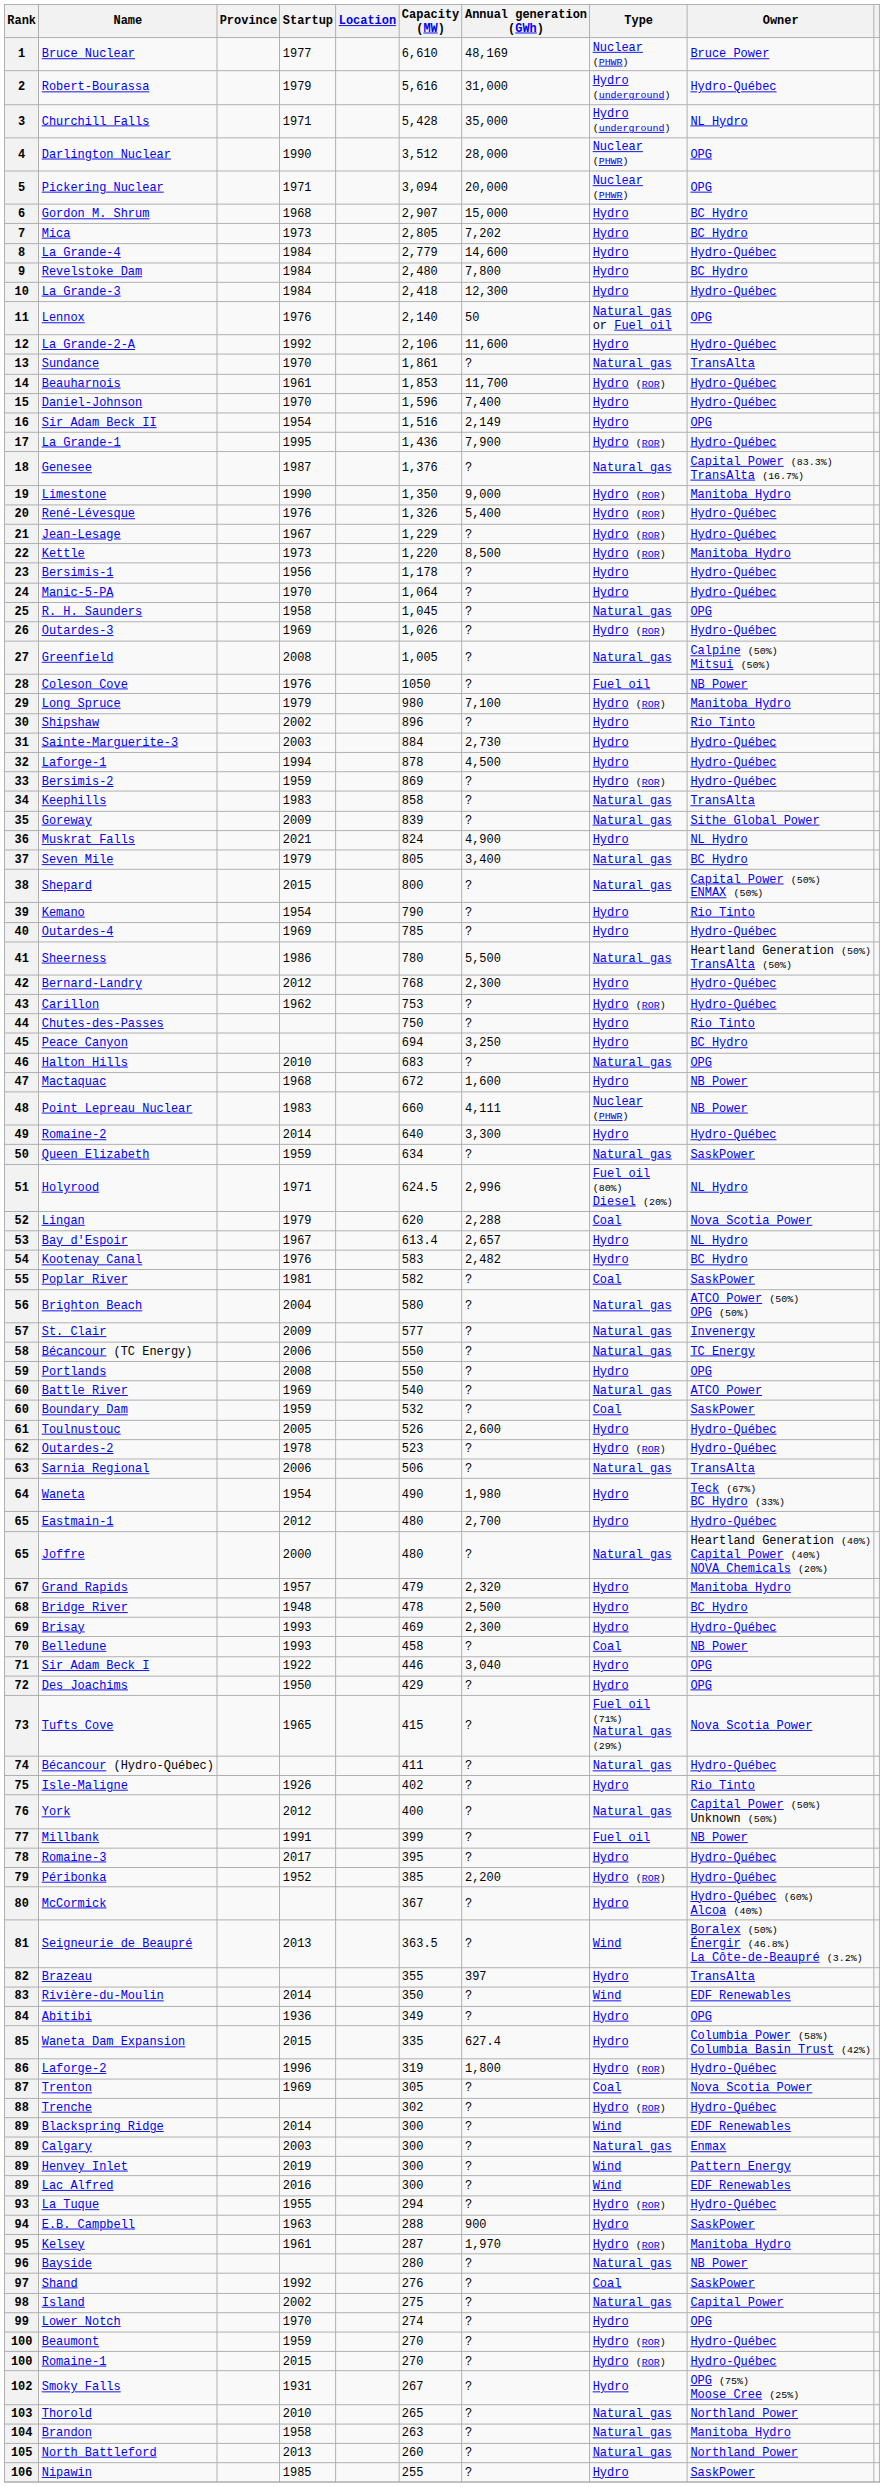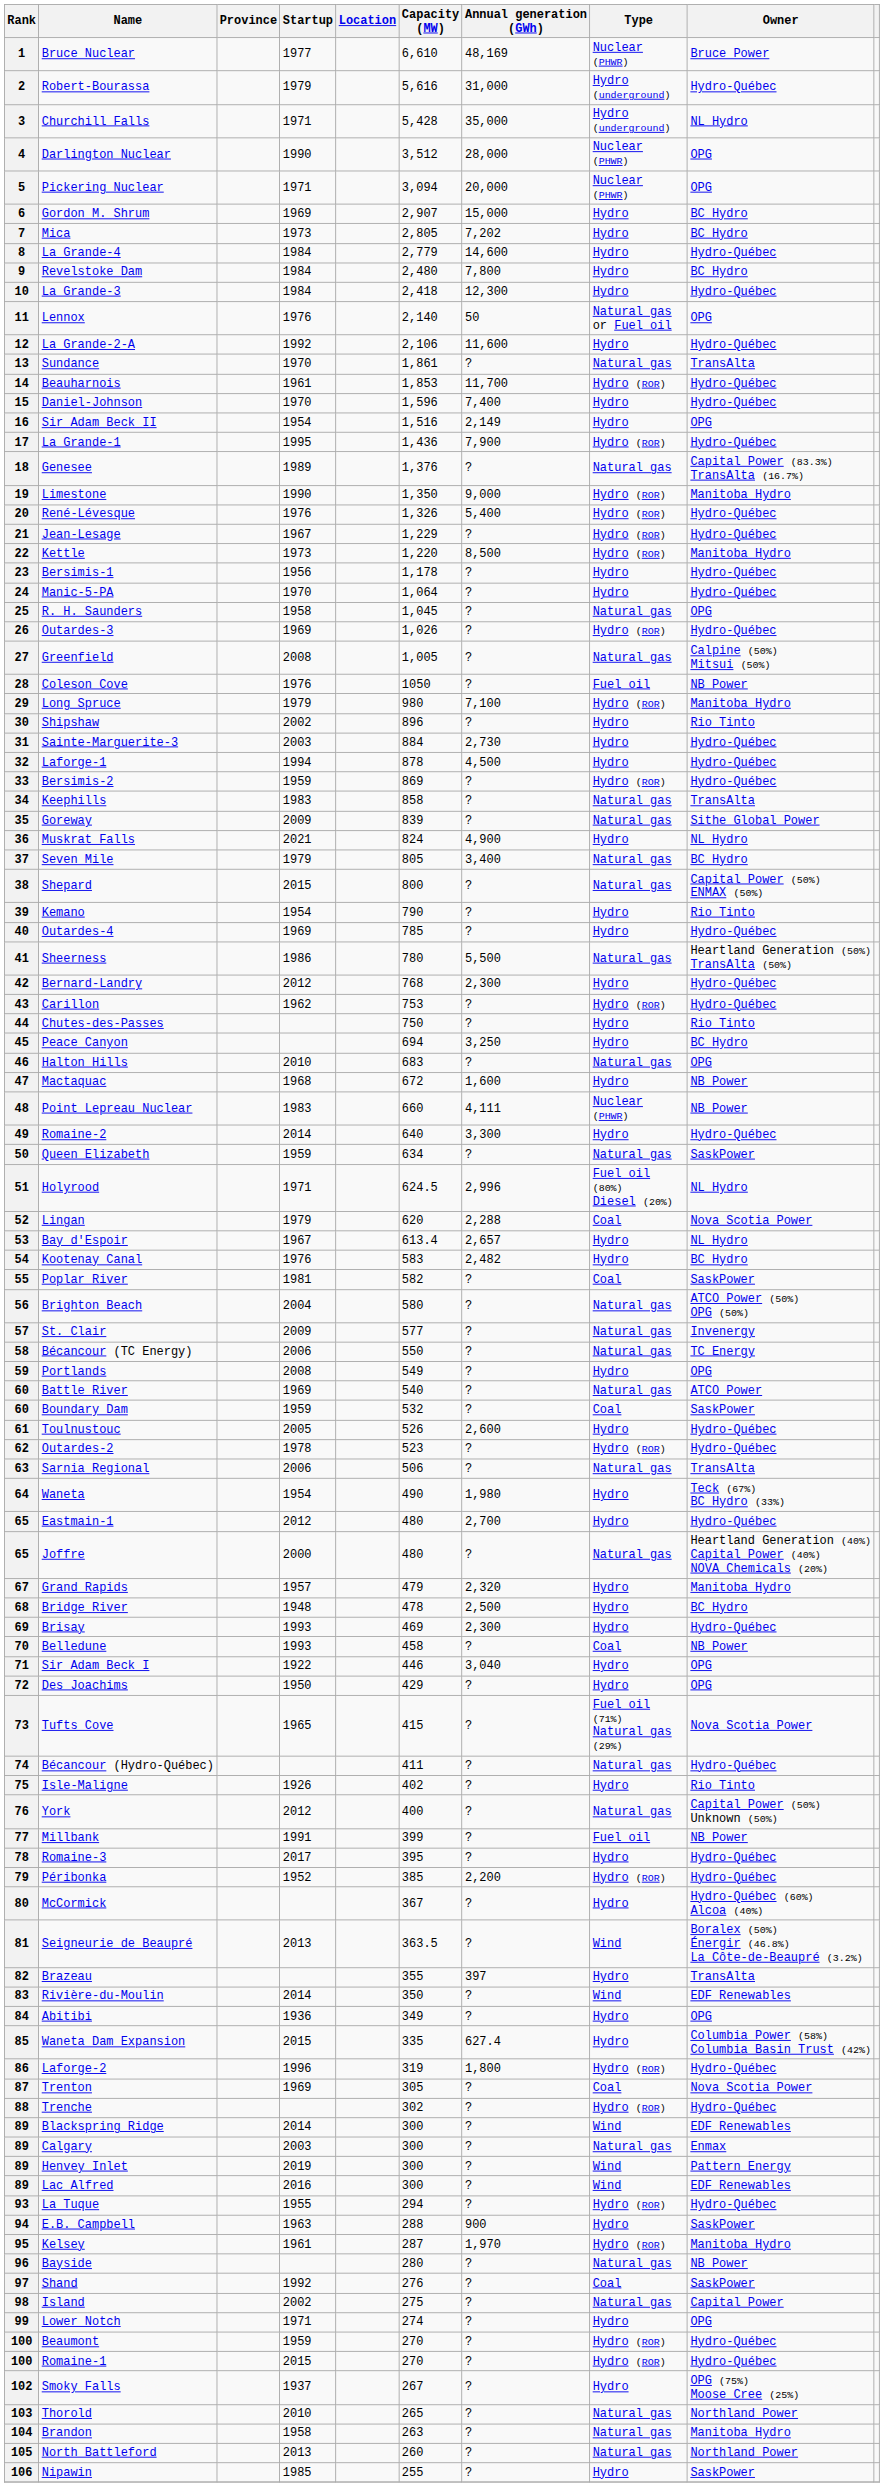(297, 214) 1968 -> (297, 214) 1969
(297, 469) 1987 -> (297, 469) 1989
(413, 1371) 550 -> (413, 1371) 549
(297, 2322) 1970 -> (297, 2322) 1971
(297, 2388) 1931 -> (297, 2388) 1937
